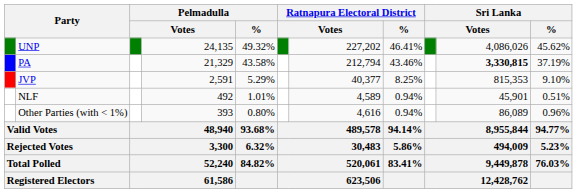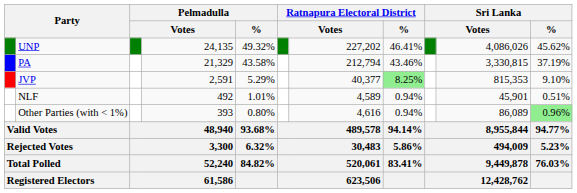(507, 63) bold -> (507, 63) normal
(409, 79) no background -> (409, 79) lightgreen background
(556, 113) no background -> (556, 113) lightgreen background
